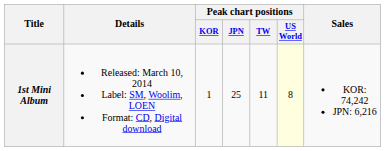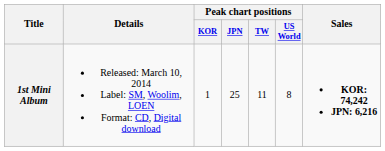(290, 95) lightyellow background -> (289, 95) no background
(342, 101) normal -> (342, 101) bold
